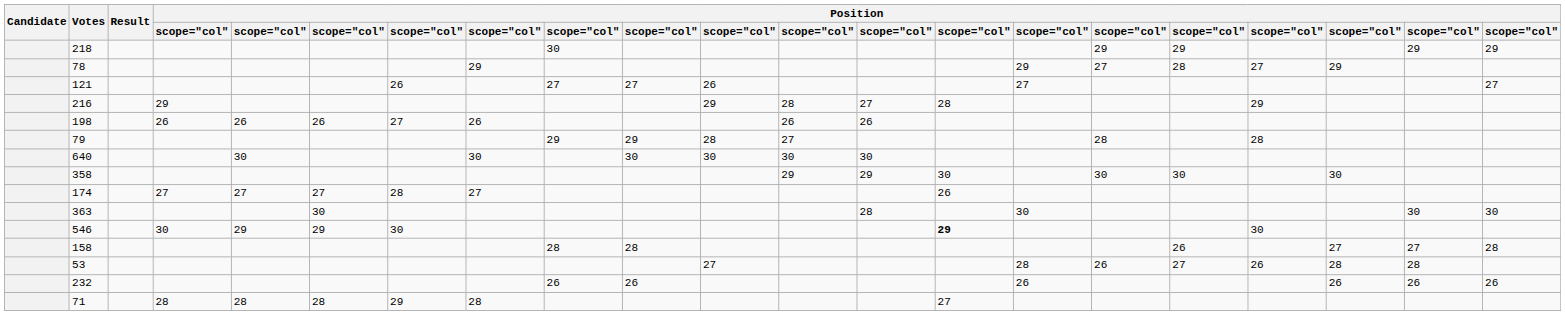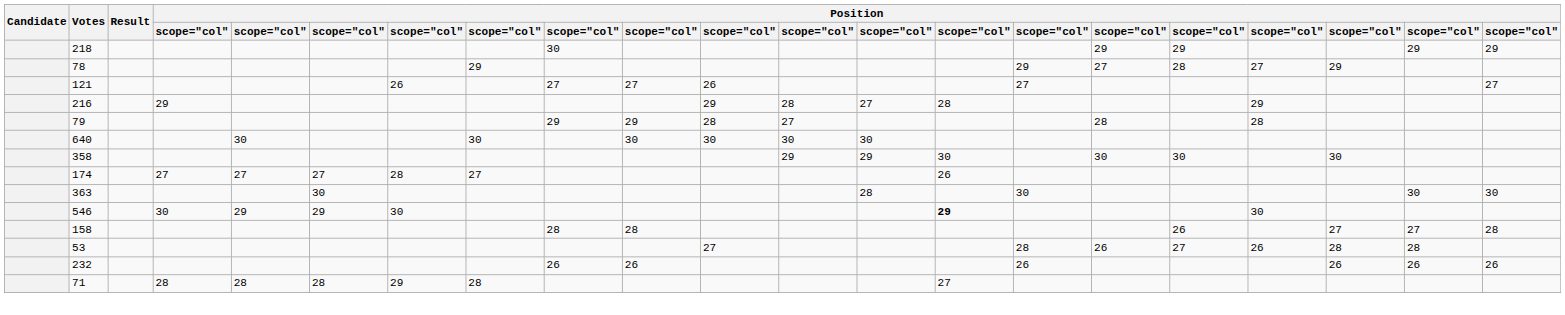- row: (82, 121)
